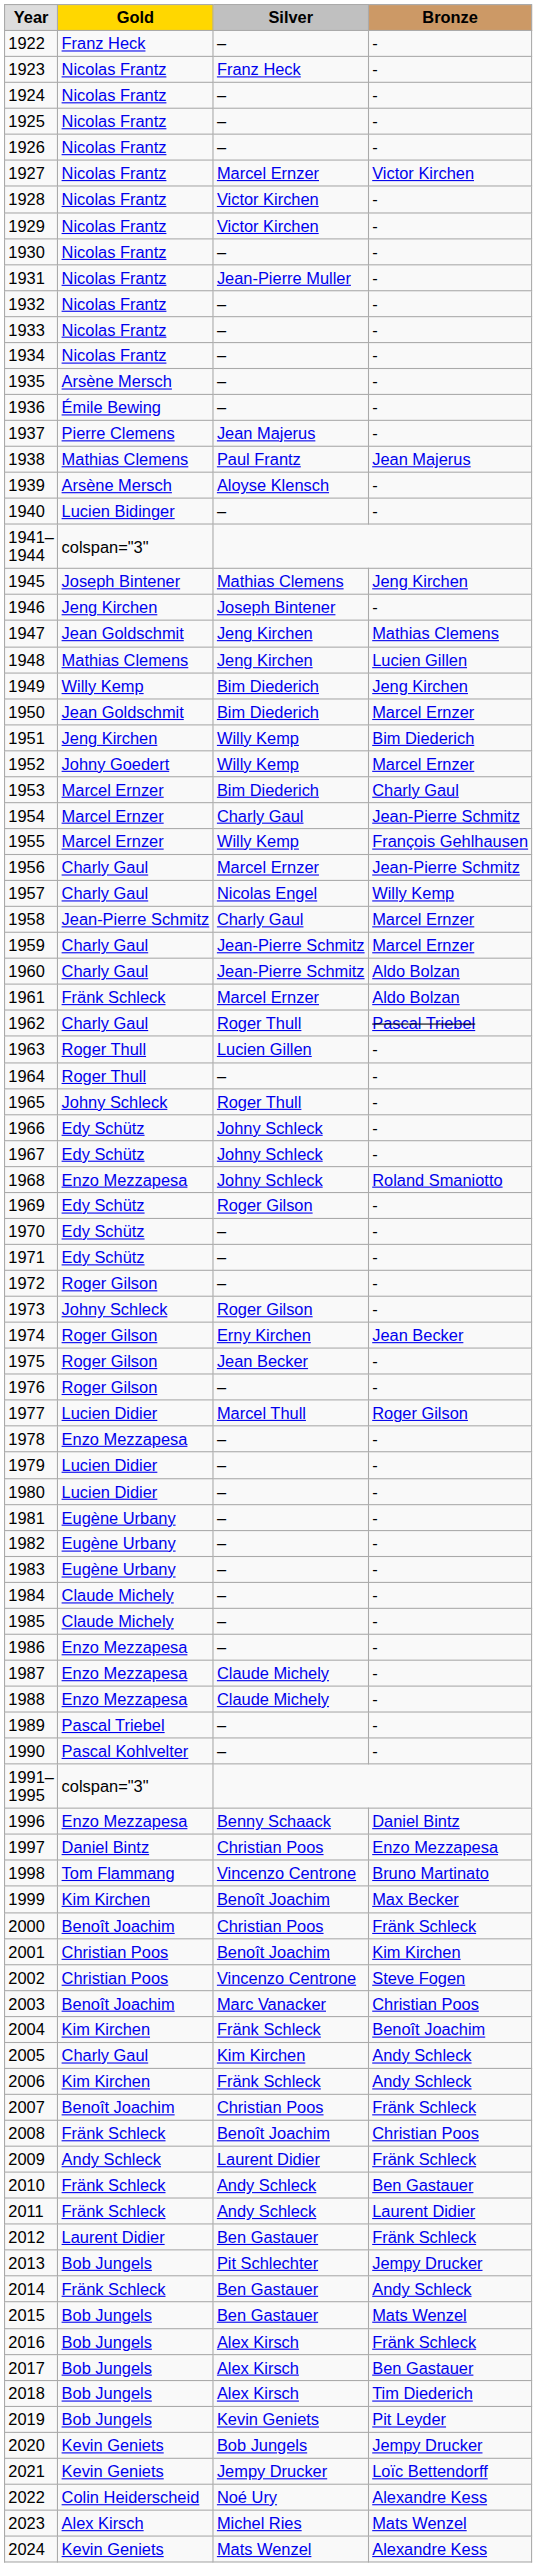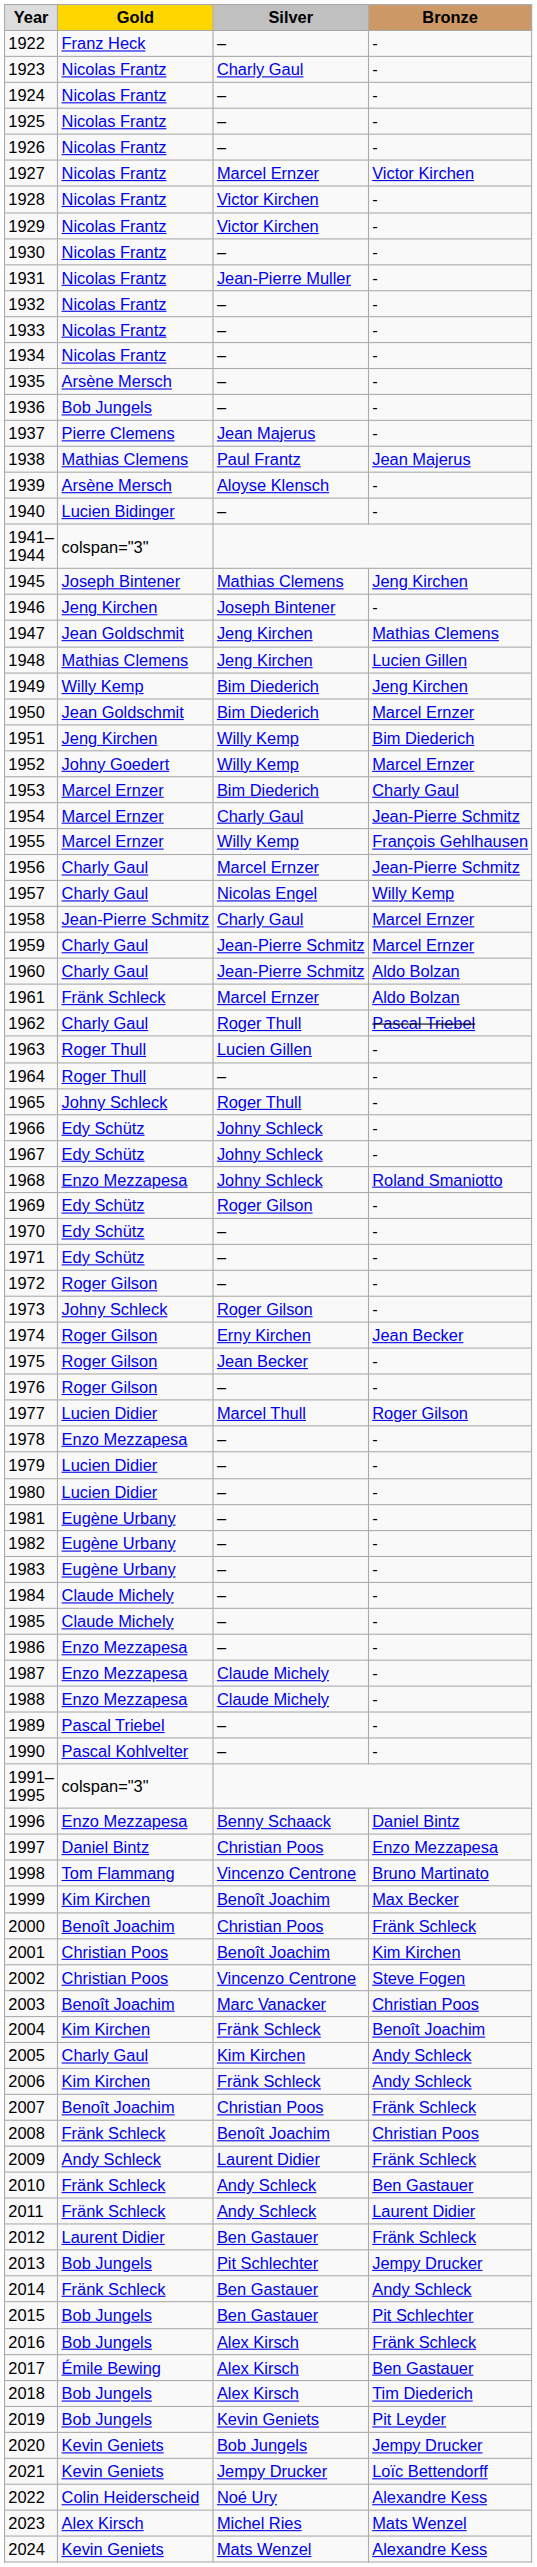(259, 70) Franz Heck -> (260, 70) Charly Gaul
(111, 408) Émile Bewing -> (107, 408) Bob Jungels
(419, 2315) Mats Wenzel -> (423, 2315) Pit Schlechter
(107, 2367) Bob Jungels -> (111, 2367) Émile Bewing
